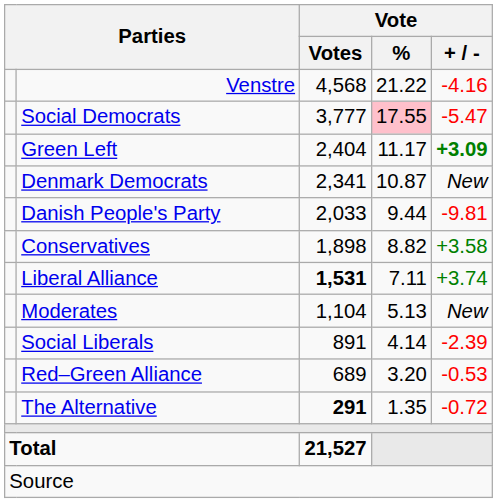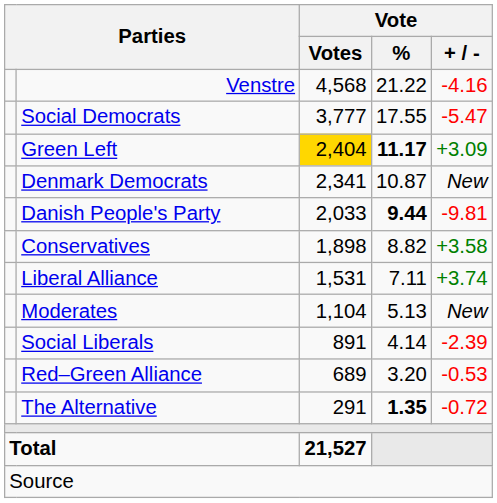(401, 117) pink background -> (401, 117) no background
(341, 149) no background -> (341, 149) gold background
(402, 149) normal -> (402, 149) bold
(462, 149) bold -> (462, 149) normal
(407, 213) normal -> (407, 213) bold
(341, 278) bold -> (341, 278) normal
(350, 407) bold -> (350, 407) normal
(407, 407) normal -> (407, 407) bold
